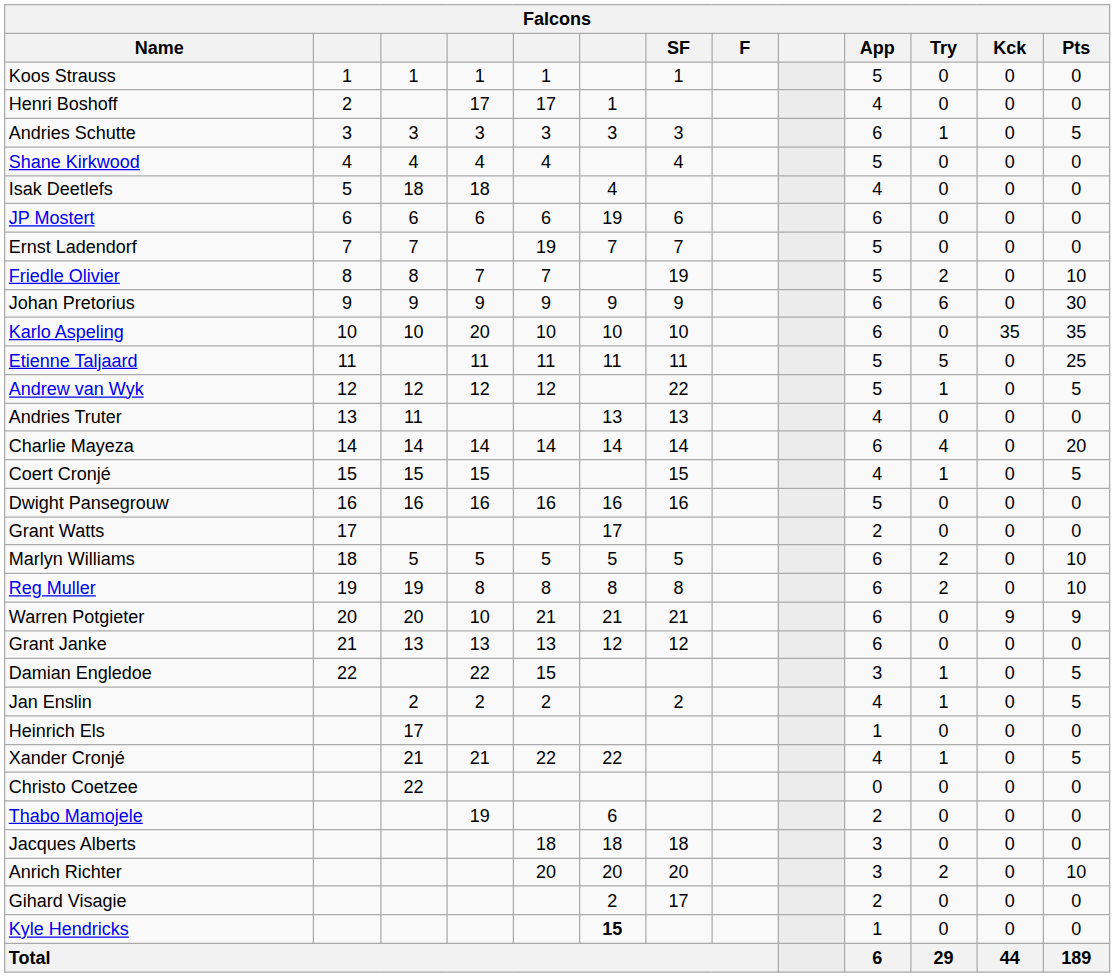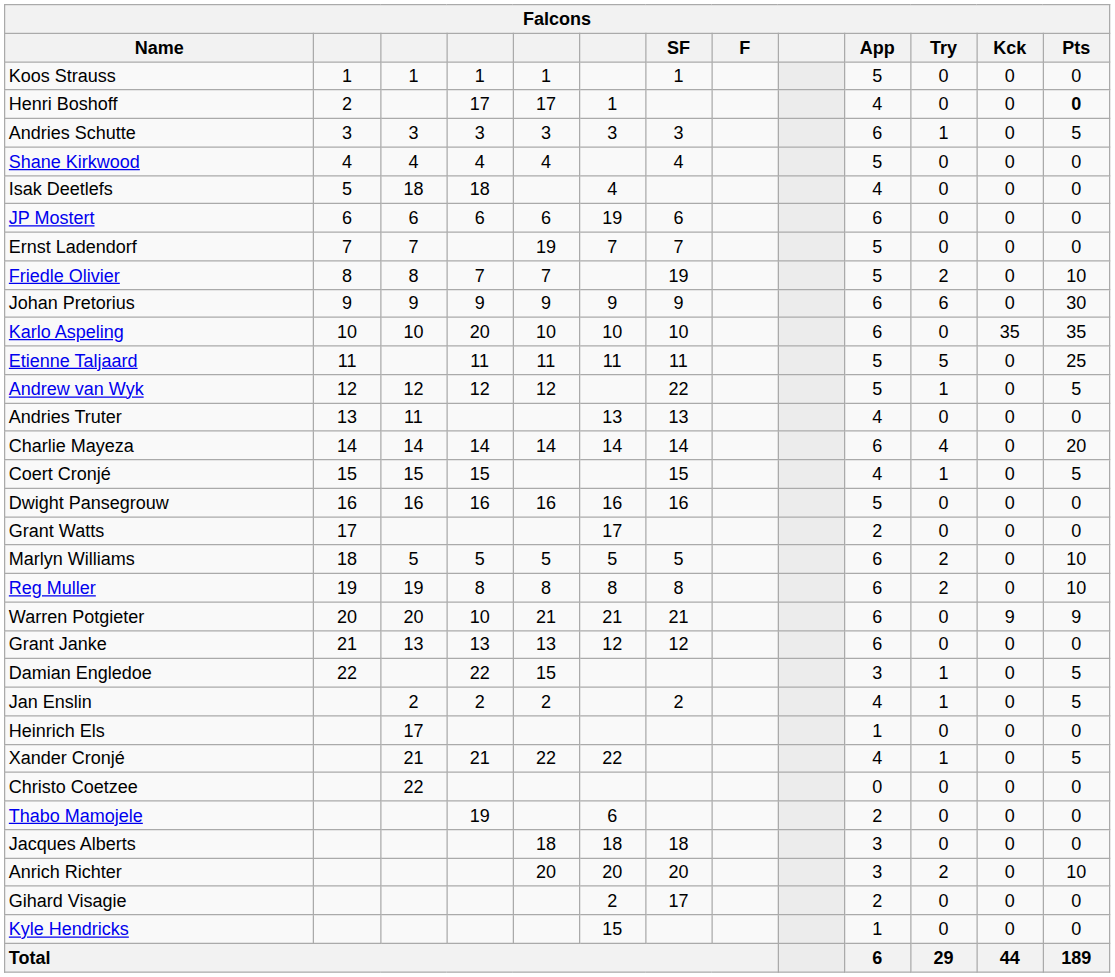(1076, 105) normal -> (1076, 105) bold
(612, 929) bold -> (612, 929) normal
